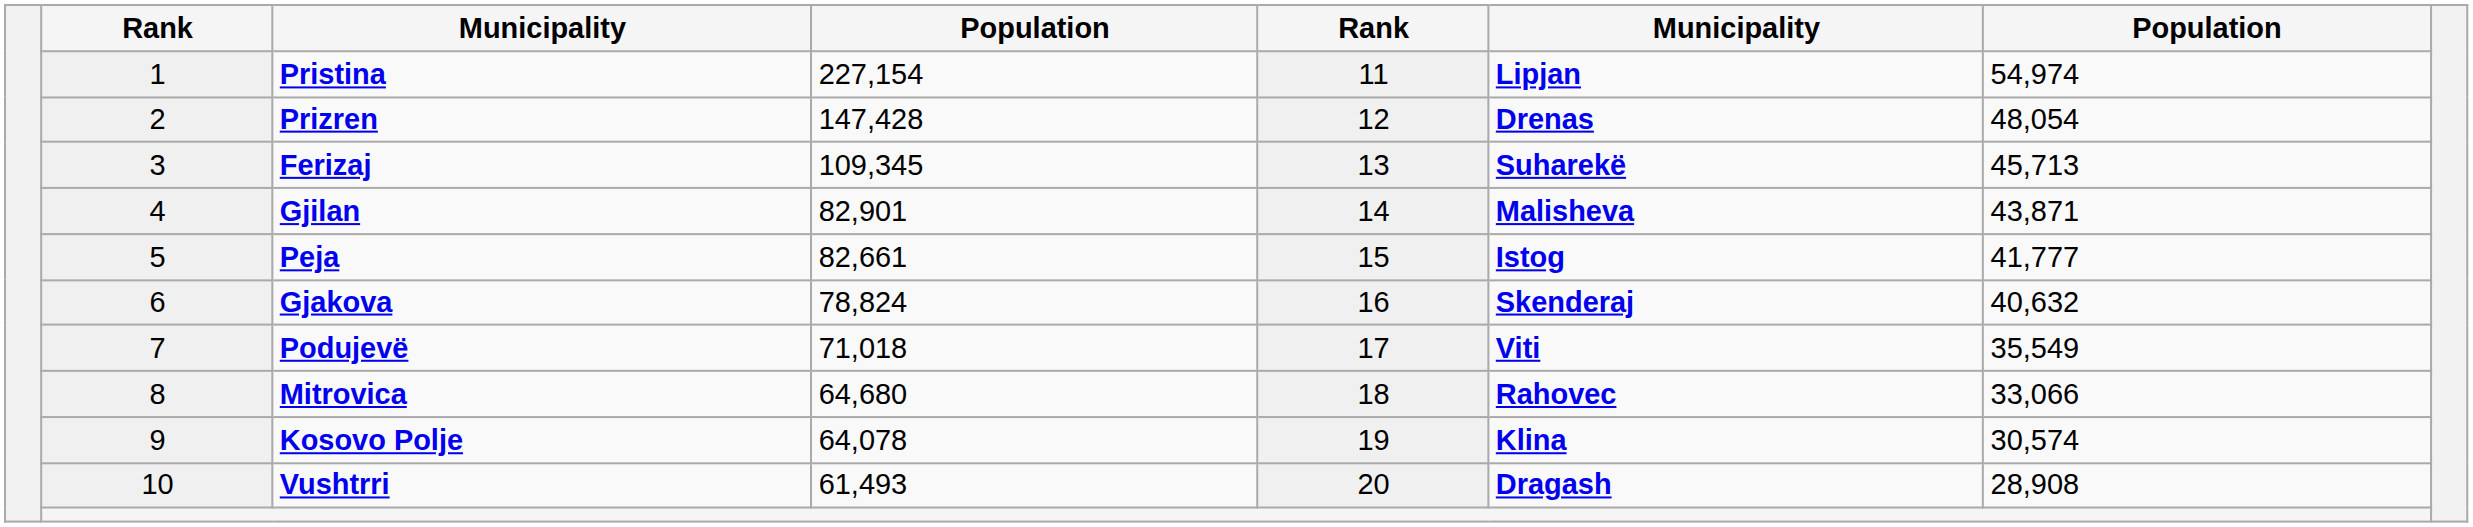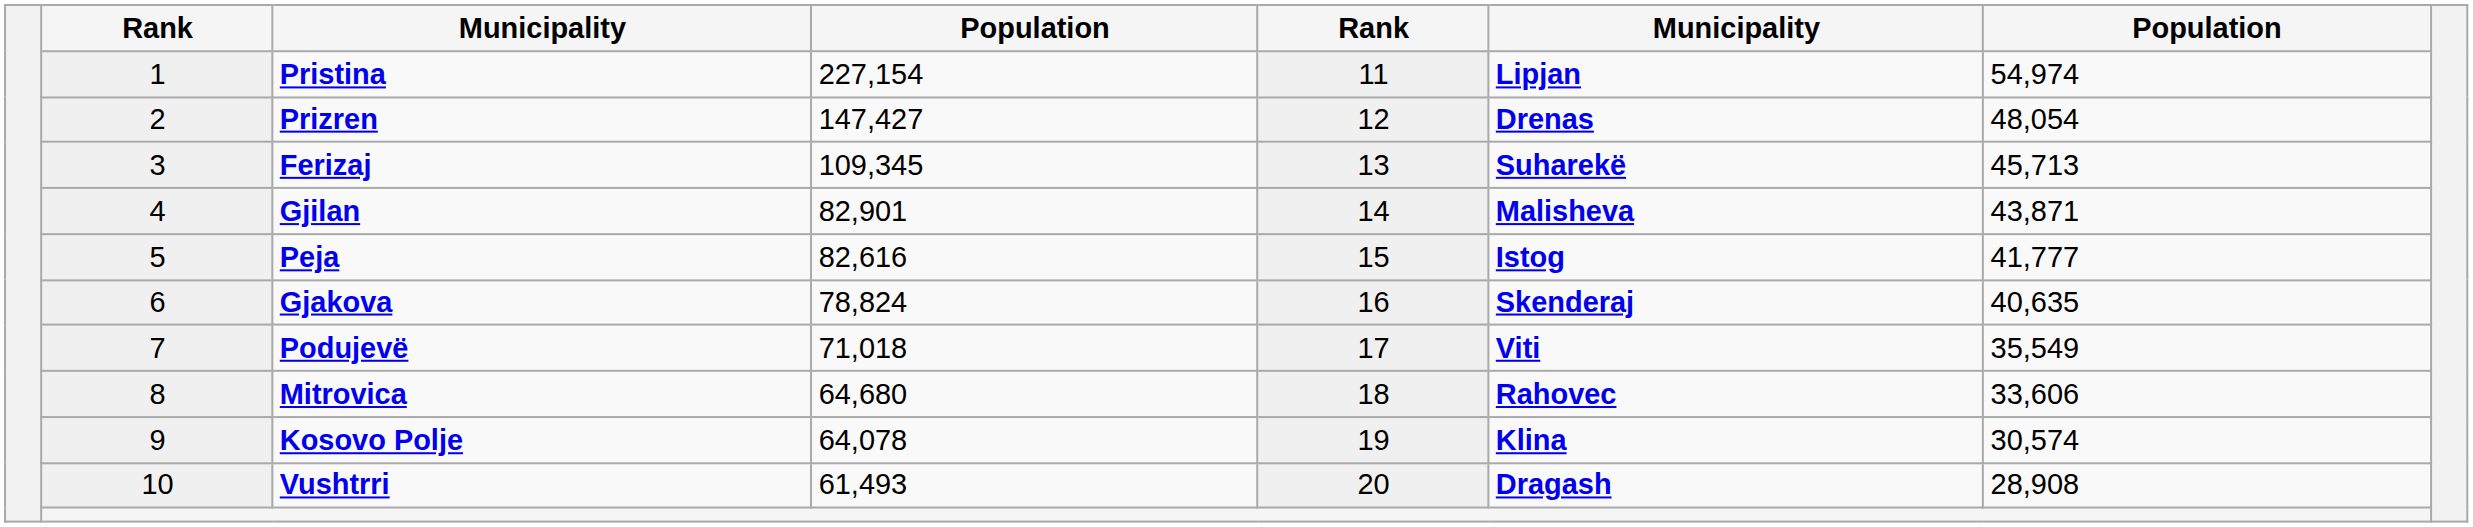(871, 120) 147,428 -> (871, 120) 147,427
(863, 257) 82,661 -> (863, 257) 82,616
(2035, 303) 40,632 -> (2035, 303) 40,635
(2035, 394) 33,066 -> (2035, 394) 33,606
